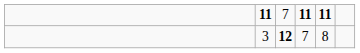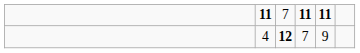(265, 36) 3 -> (265, 36) 4
(325, 36) 8 -> (325, 36) 9
